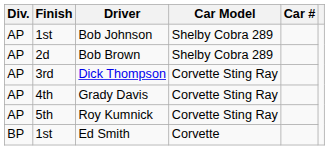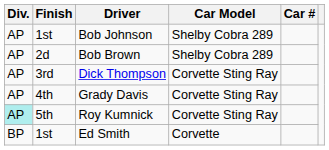(16, 114) no background -> (16, 114) paleturquoise background
